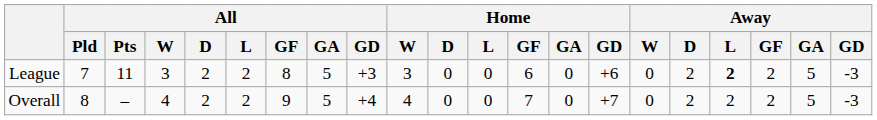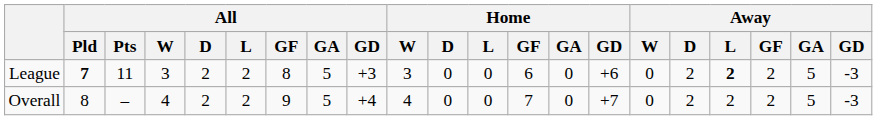(85, 73) normal -> (85, 73) bold
